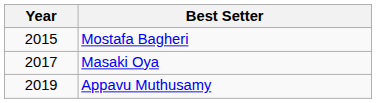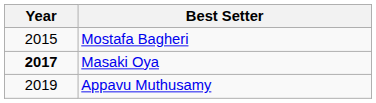(41, 62) normal -> (41, 62) bold
